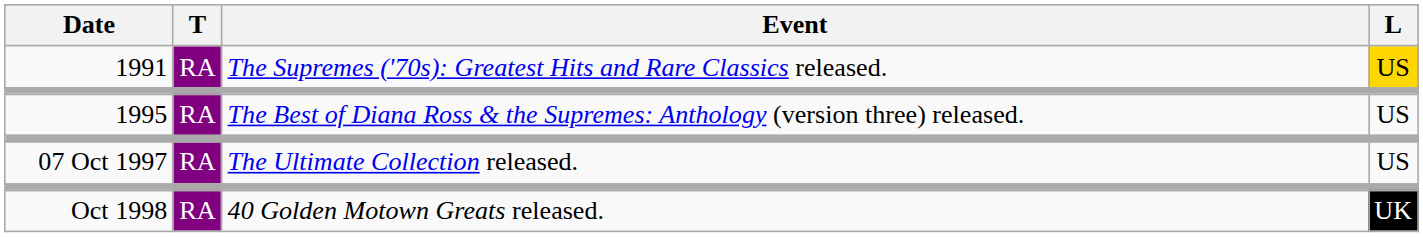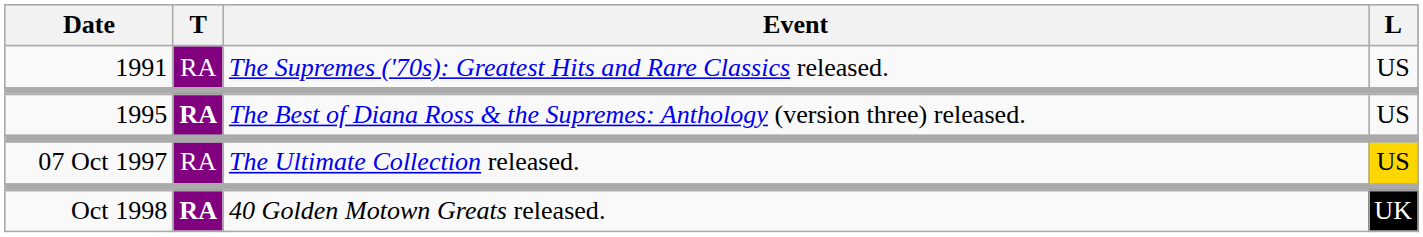(1393, 66) gold background -> (1393, 66) no background
(197, 114) normal -> (198, 114) bold
(1393, 162) no background -> (1393, 162) gold background
(197, 210) normal -> (198, 210) bold
